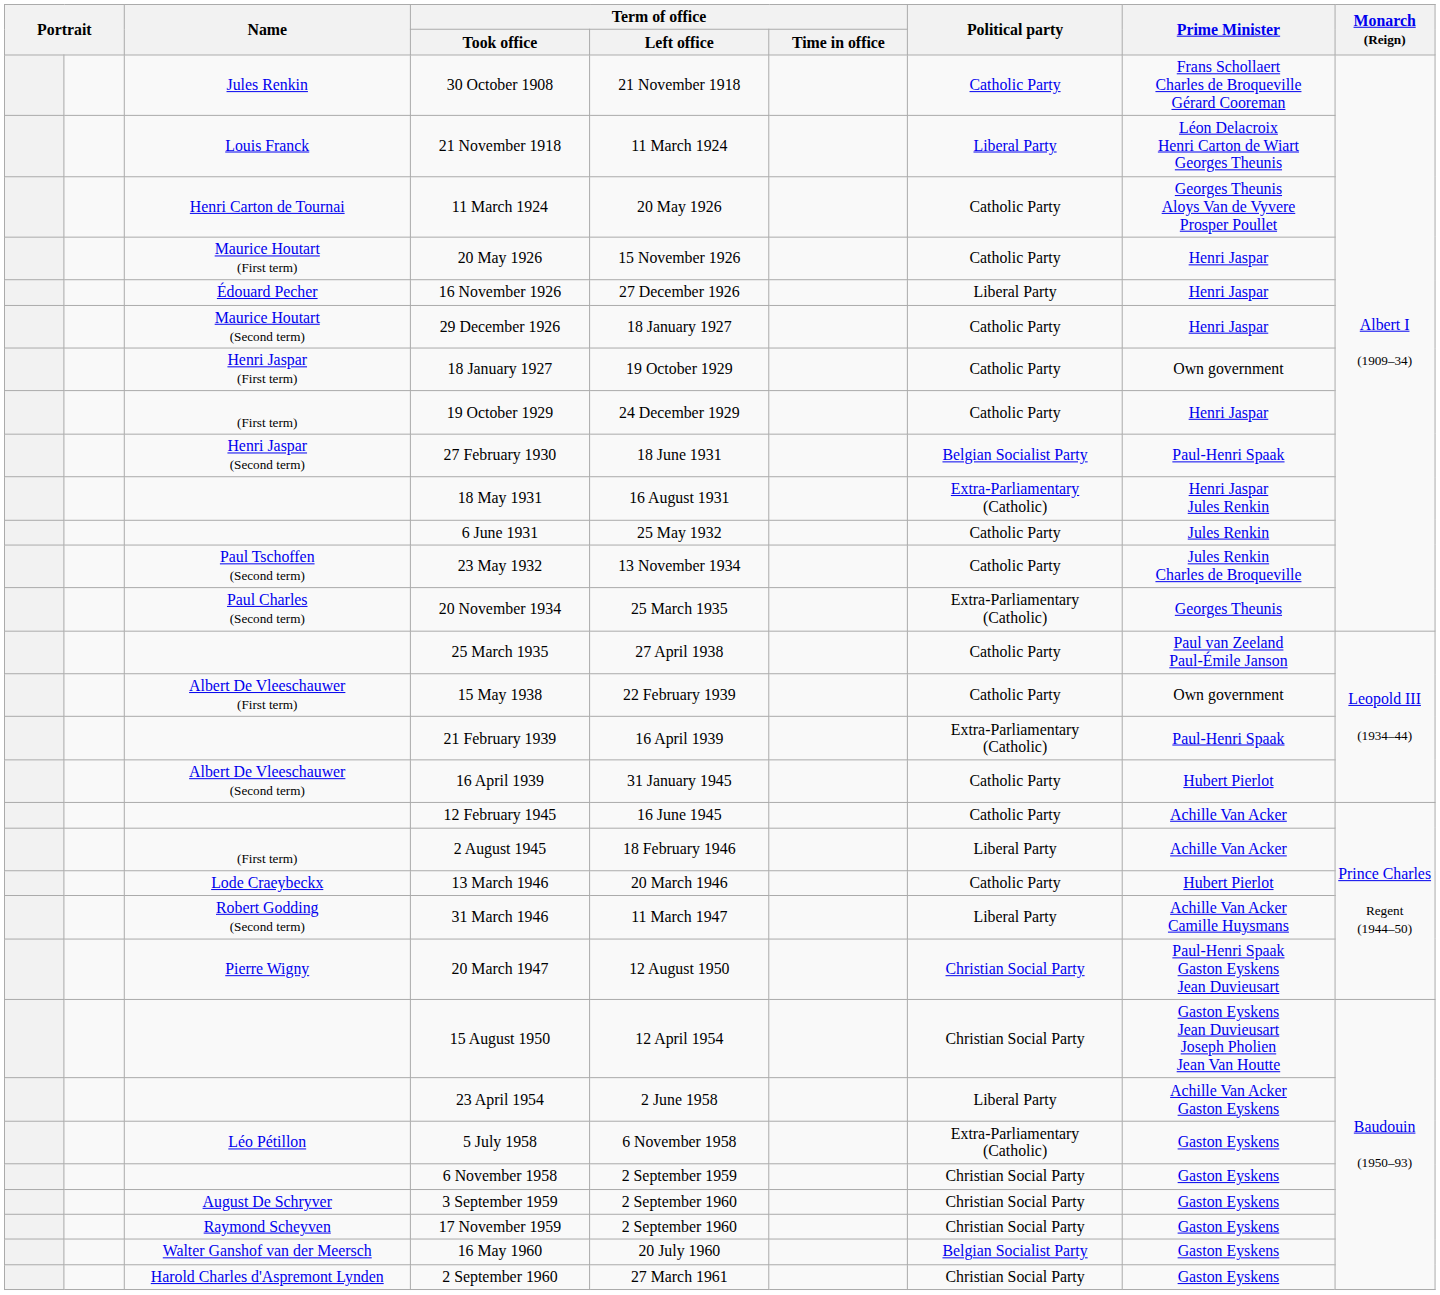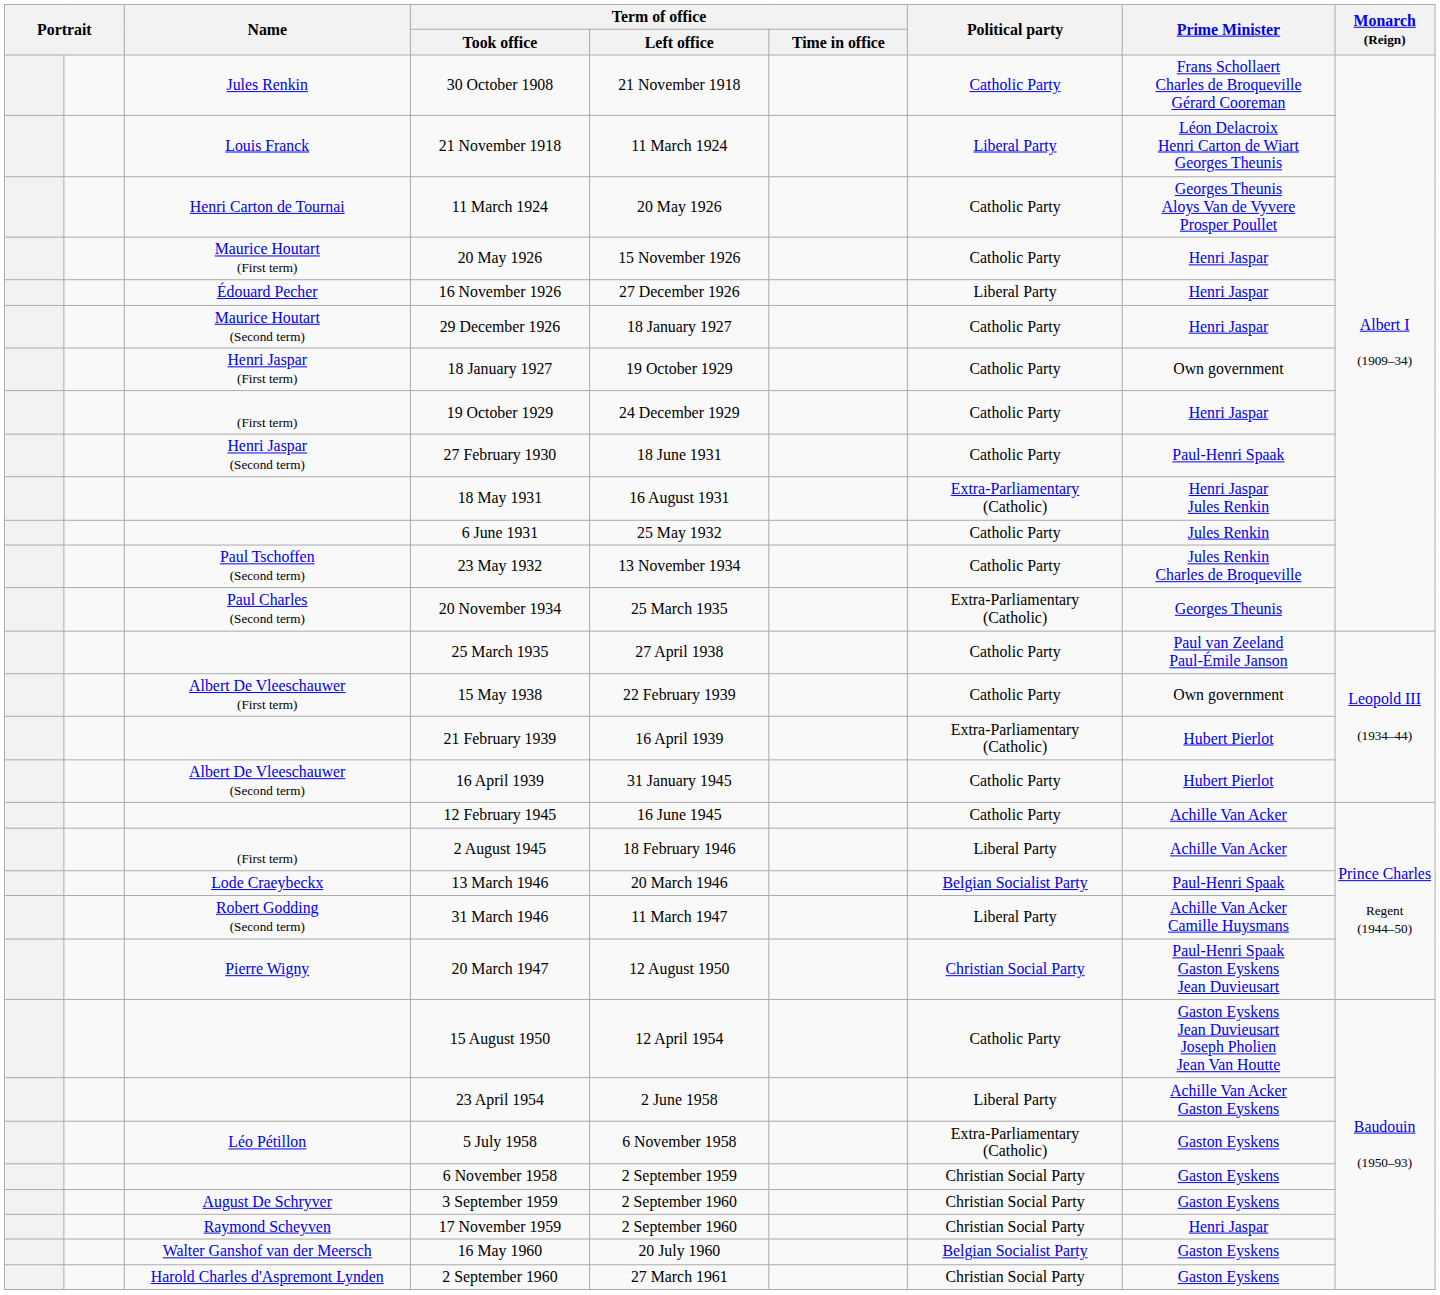(1015, 455) Belgian Socialist Party -> (1015, 455) Catholic Party
(1228, 738) Paul-Henri Spaak -> (1228, 738) Hubert Pierlot
(1015, 883) Catholic Party -> (1015, 883) Belgian Socialist Party
(1228, 883) Hubert Pierlot -> (1228, 883) Paul-Henri Spaak
(1015, 1038) Christian Social Party -> (1015, 1038) Catholic Party
(1228, 1226) Gaston Eyskens -> (1228, 1226) Henri Jaspar
